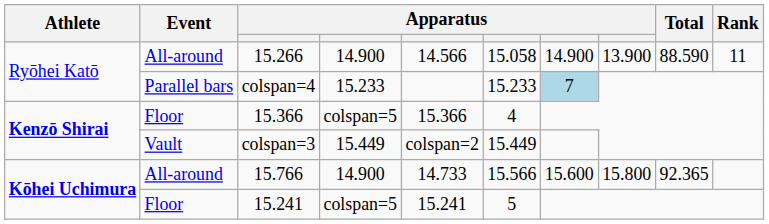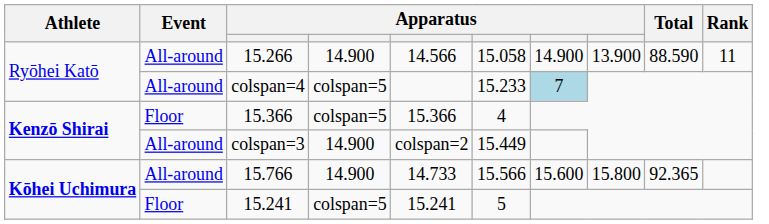(189, 86) Parallel bars -> (184, 86) All-around
(360, 86) 15.233 -> (350, 86) colspan=5
(163, 145) Vault -> (184, 145) All-around
(360, 145) 15.449 -> (350, 145) 14.900
